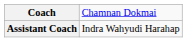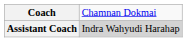(131, 28) no background -> (131, 28) lightgrey background
